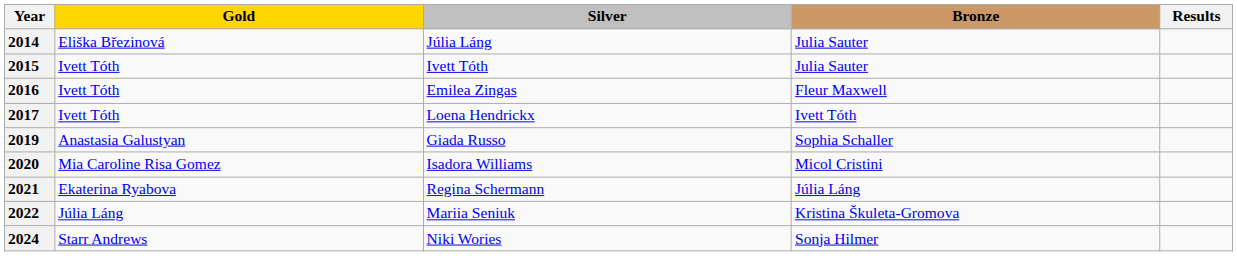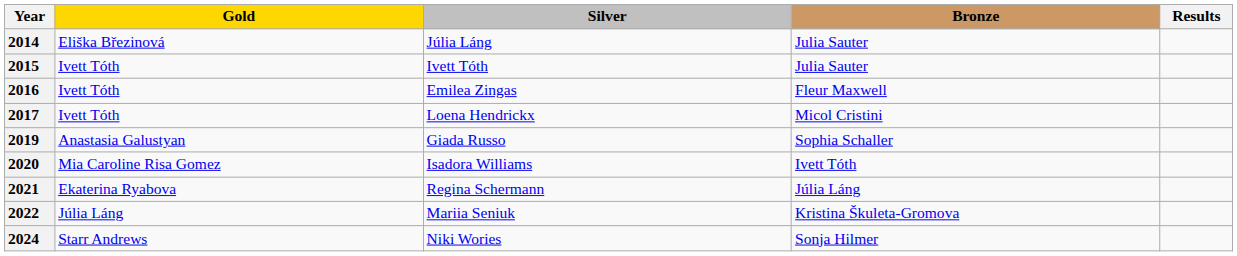(826, 115) Ivett Tóth -> (839, 115) Micol Cristini
(839, 164) Micol Cristini -> (826, 164) Ivett Tóth
